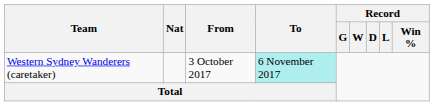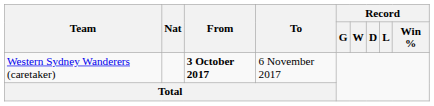(211, 67) normal -> (210, 67) bold
(286, 67) paleturquoise background -> (286, 67) no background
